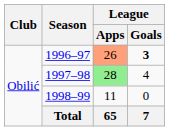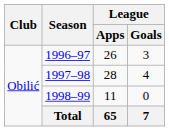(110, 55) lightsalmon background -> (110, 55) no background
(146, 55) bold -> (146, 55) normal
(110, 75) lightgreen background -> (110, 75) no background
